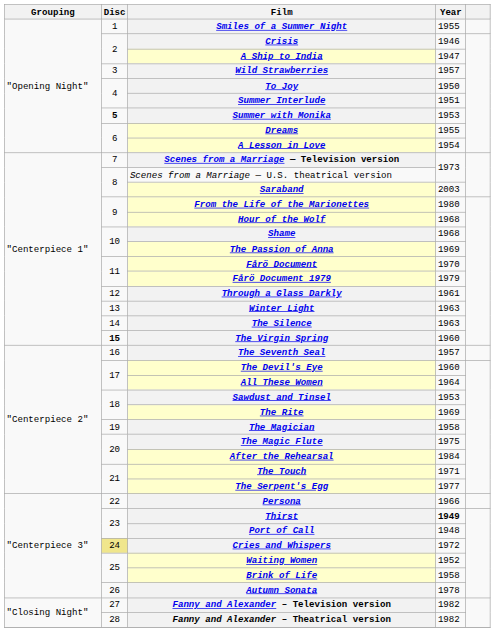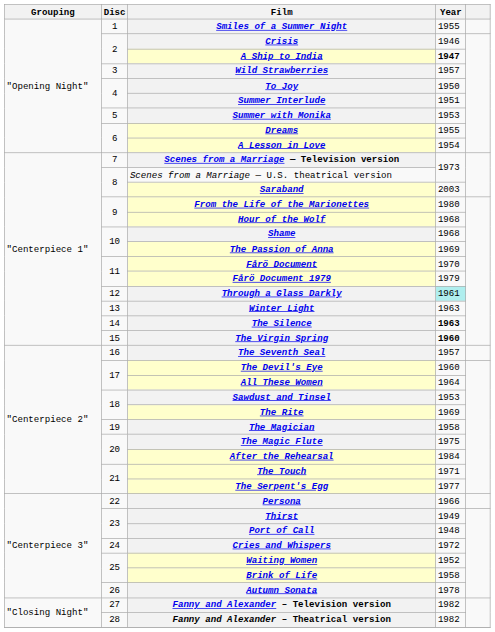(449, 56) normal -> (449, 56) bold
(115, 116) bold -> (115, 116) normal
(449, 294) no background -> (449, 294) paleturquoise background
(449, 323) normal -> (449, 323) bold
(115, 338) bold -> (115, 338) normal
(449, 338) normal -> (449, 338) bold
(449, 516) bold -> (449, 516) normal
(115, 546) khaki background -> (115, 546) no background
